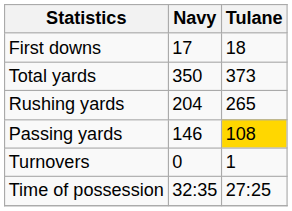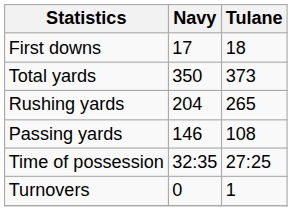(241, 133) gold background -> (241, 133) no background
rows swapped: (49, 162) <-> (86, 190)
